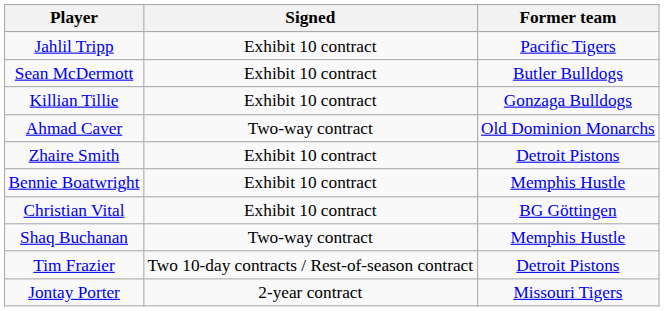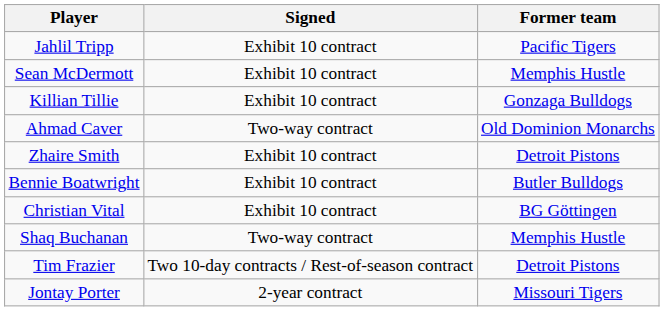(568, 73) Butler Bulldogs -> (568, 73) Memphis Hustle
(568, 182) Memphis Hustle -> (568, 182) Butler Bulldogs
